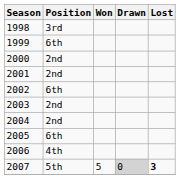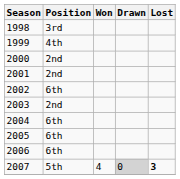(54, 43) 6th -> (54, 43) 4th
(54, 120) 2nd -> (54, 120) 6th
(54, 151) 4th -> (54, 151) 6th
(99, 167) 5 -> (99, 167) 4
